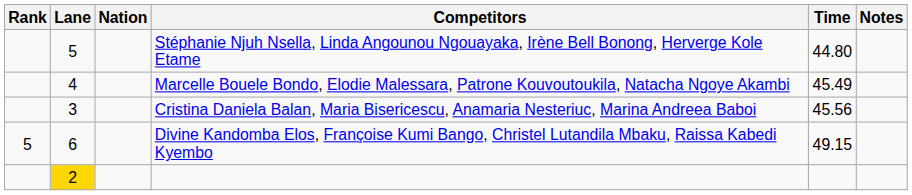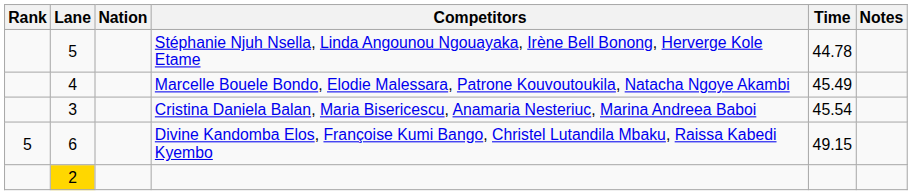(832, 51) 44.80 -> (832, 51) 44.78
(832, 110) 45.56 -> (832, 110) 45.54
